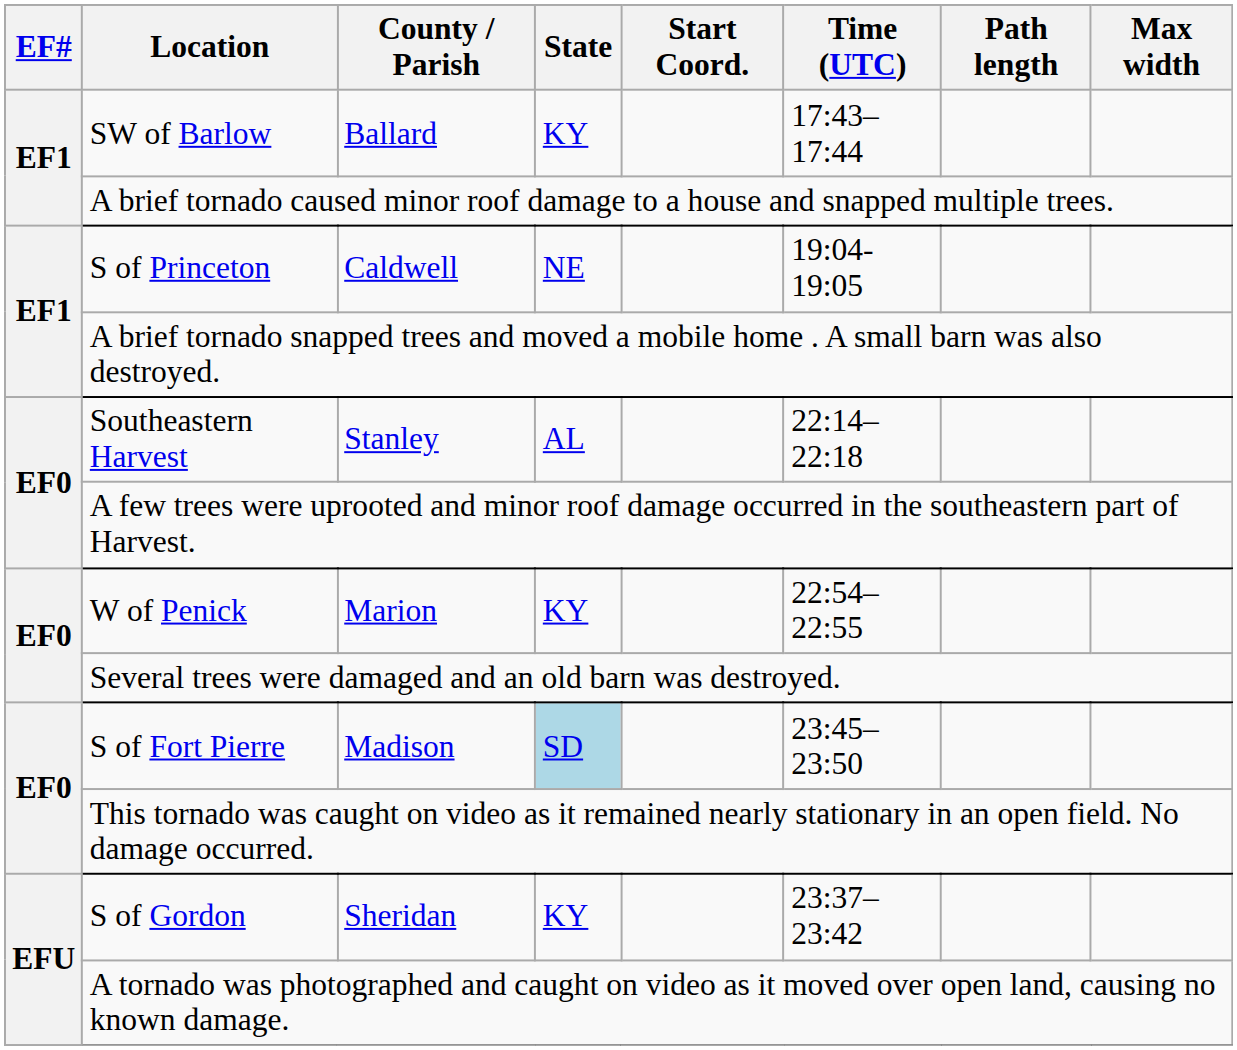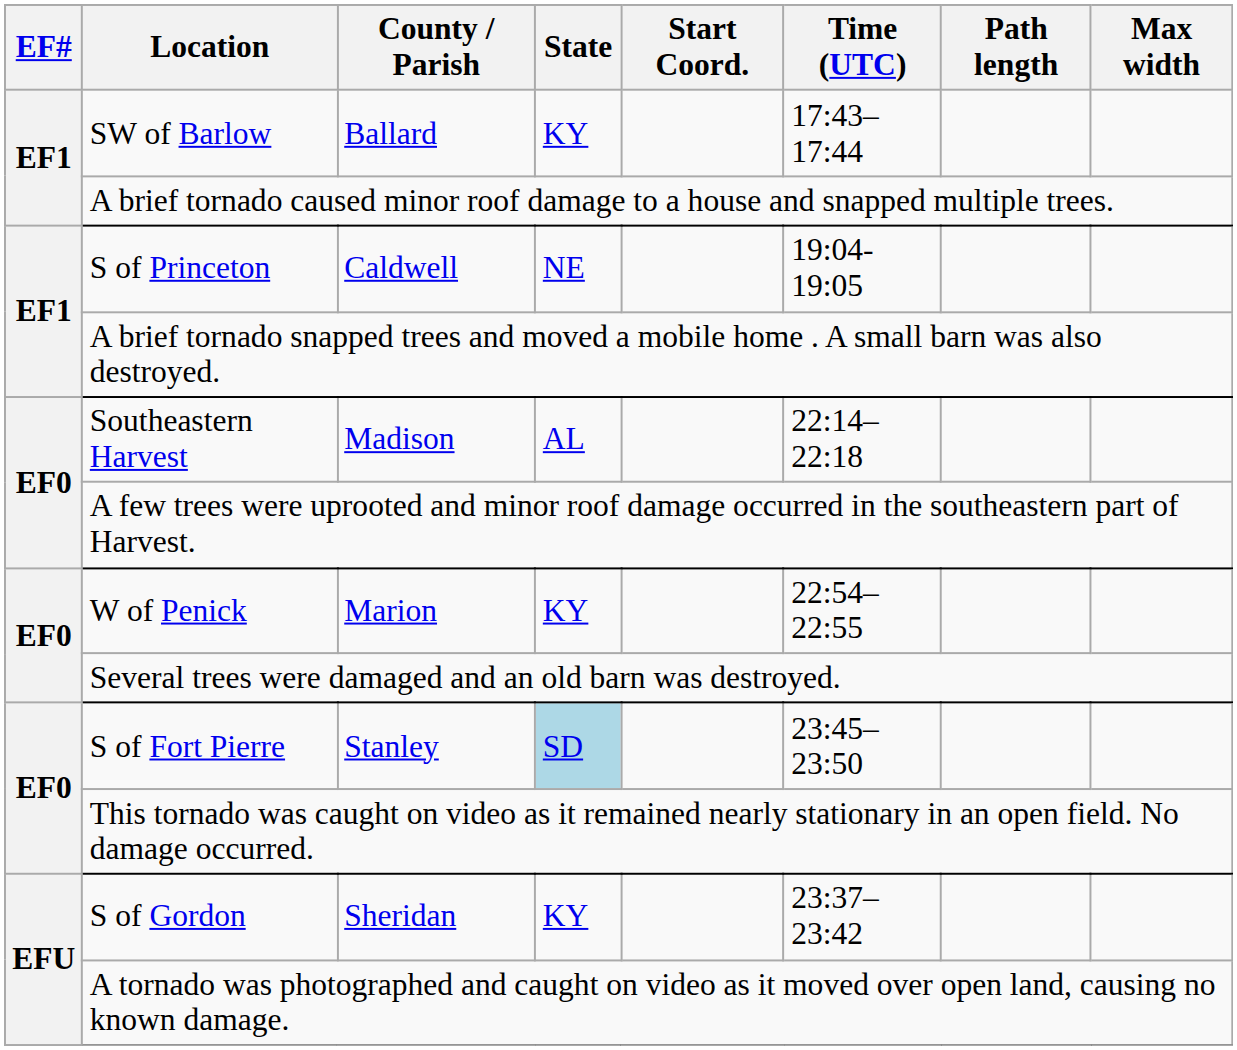(392, 439) Stanley -> (399, 439) Madison
(399, 745) Madison -> (392, 745) Stanley
